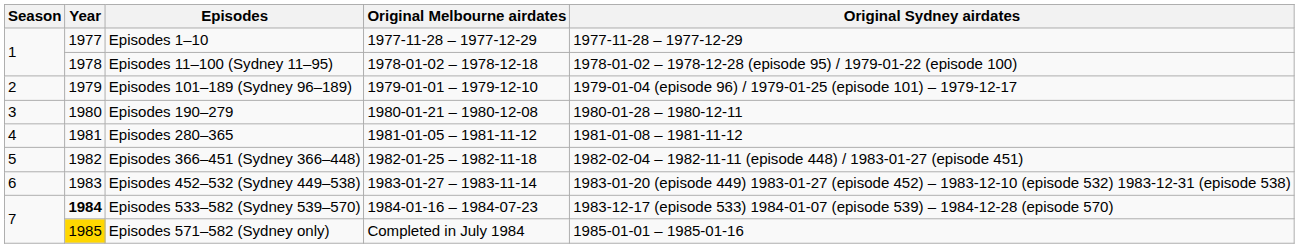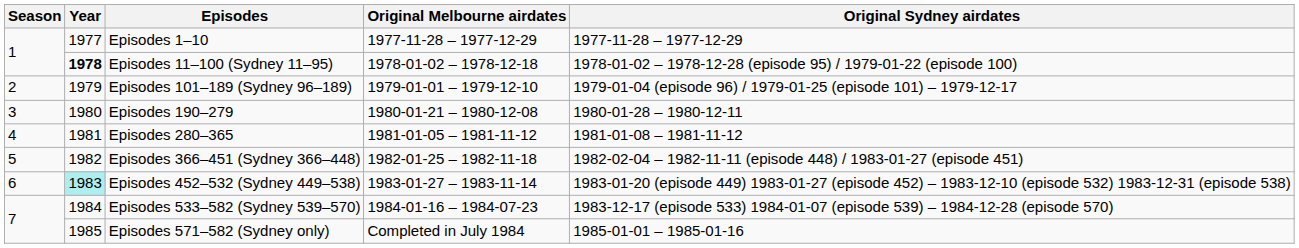(85, 64) normal -> (85, 64) bold
(85, 183) no background -> (85, 183) paleturquoise background
(85, 207) bold -> (85, 207) normal
(85, 231) gold background -> (85, 231) no background
